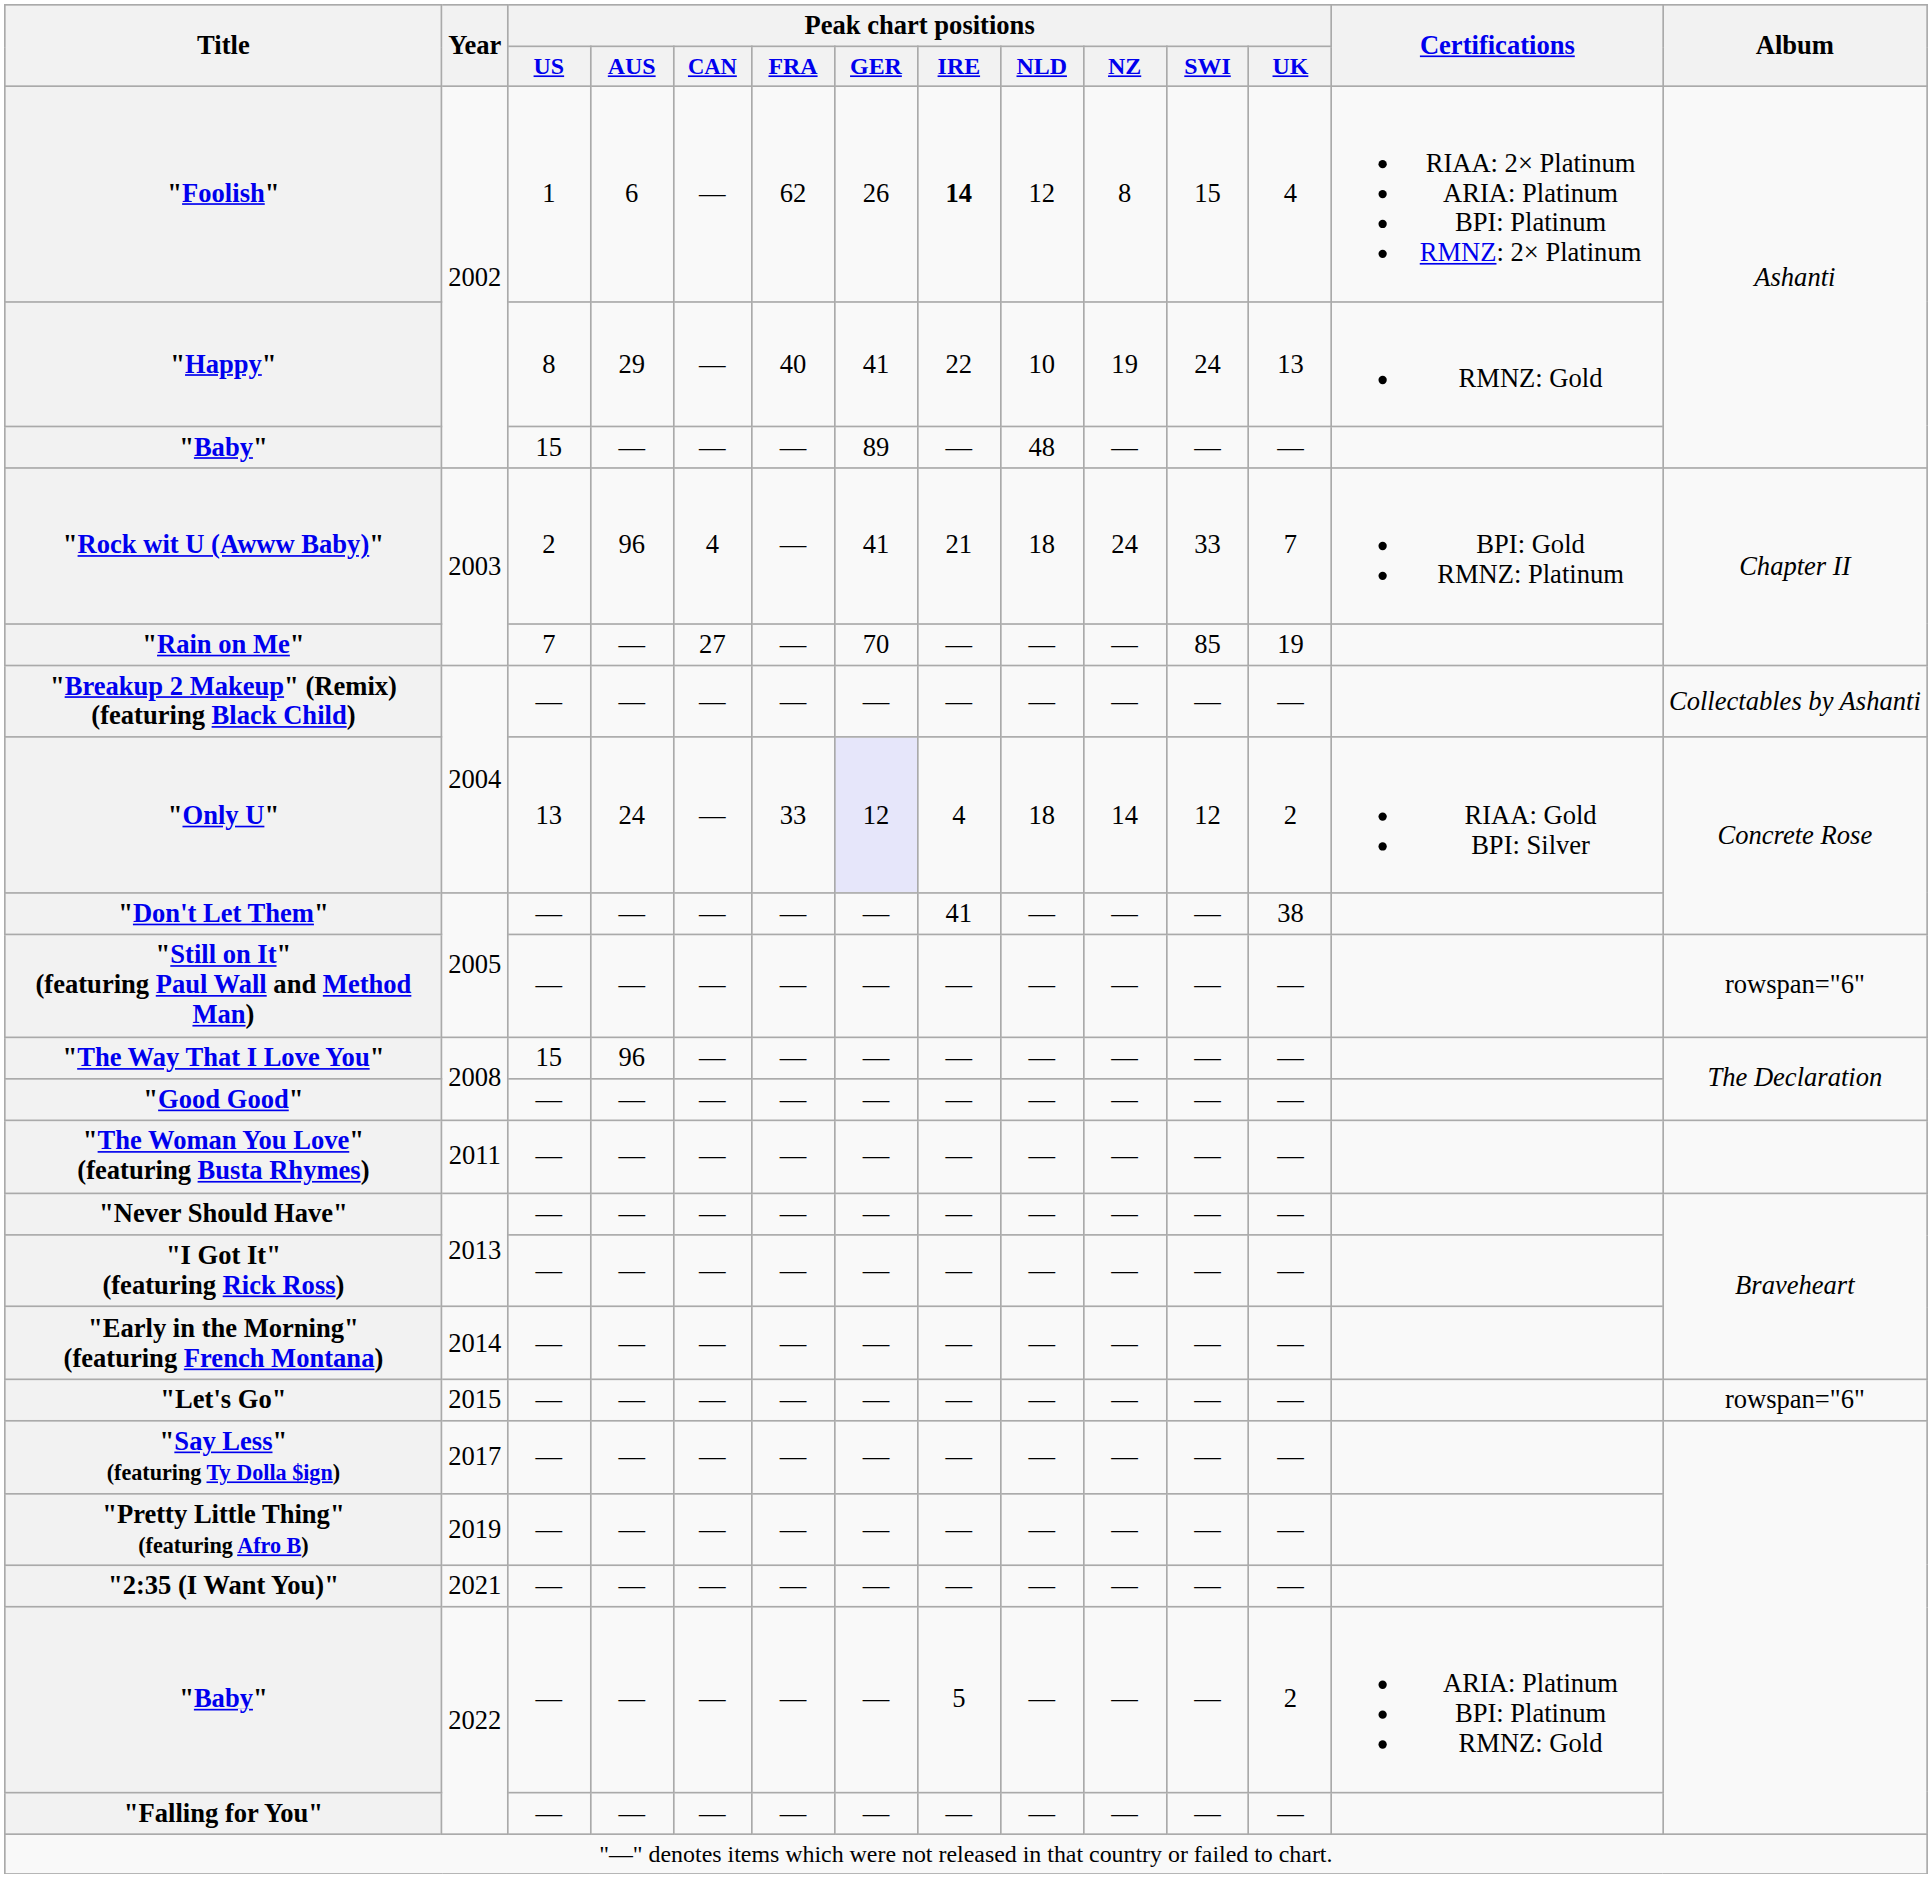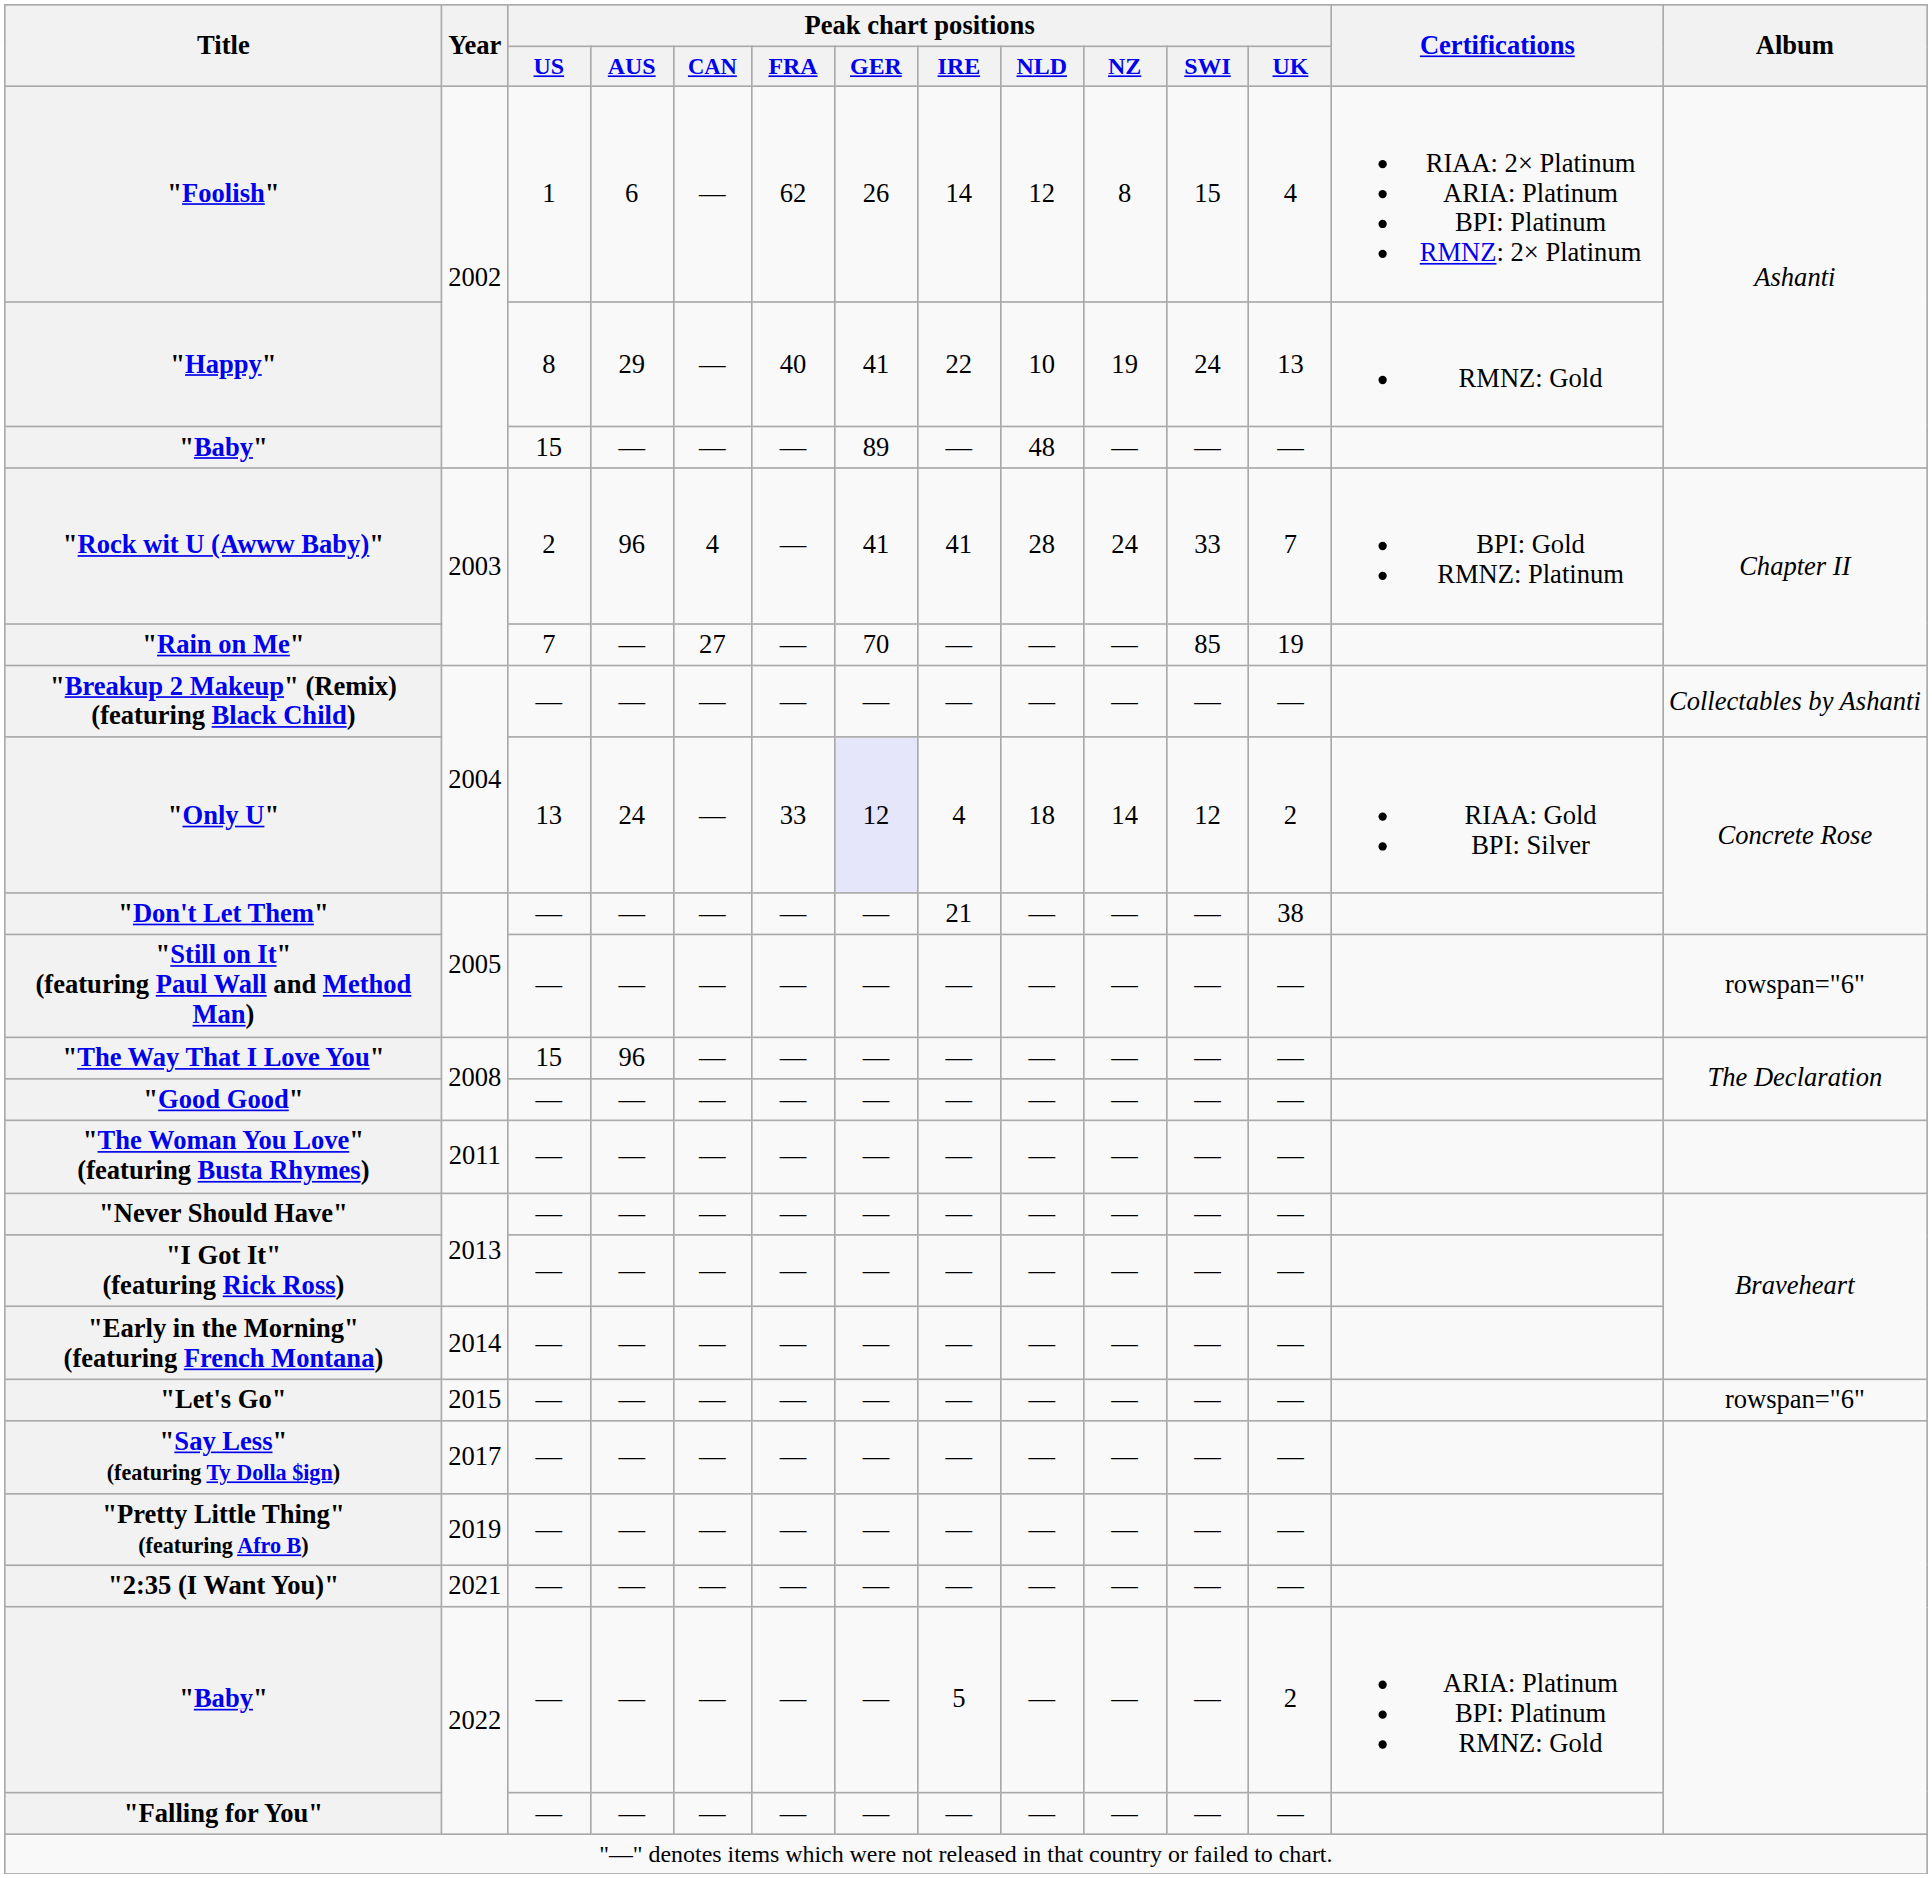(959, 193) bold -> (959, 193) normal
(959, 545) 21 -> (959, 545) 41
(1042, 545) 18 -> (1042, 545) 28
(959, 913) 41 -> (959, 913) 21
